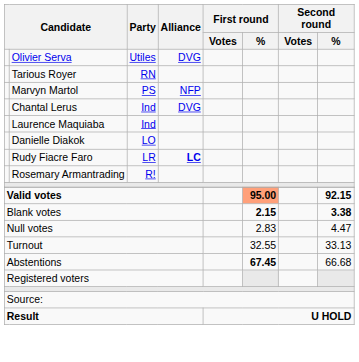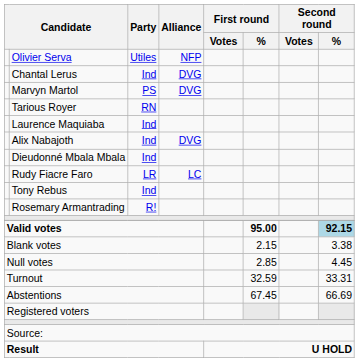(189, 58) DVG -> (191, 58) NFP
rows swapped: (44, 108) <-> (44, 74)
(190, 91) NFP -> (190, 91) DVG
+ row: (43, 141)
- row: (48, 141)
+ row: (68, 157)
(194, 157) bold -> (195, 174) normal
+ row: (39, 191)
(263, 195) lightsalmon background -> (264, 229) no background
(338, 195) no background -> (339, 229) lightblue background
(266, 212) bold -> (267, 245) normal
(341, 212) bold -> (342, 245) normal
(266, 229) 2.83 -> (267, 262) 2.85
(341, 229) 4.47 -> (342, 262) 4.45
(263, 245) 32.55 -> (264, 278) 32.59
(338, 245) 33.13 -> (339, 278) 33.31
(263, 262) bold -> (264, 295) normal
(338, 262) 66.68 -> (339, 295) 66.69
